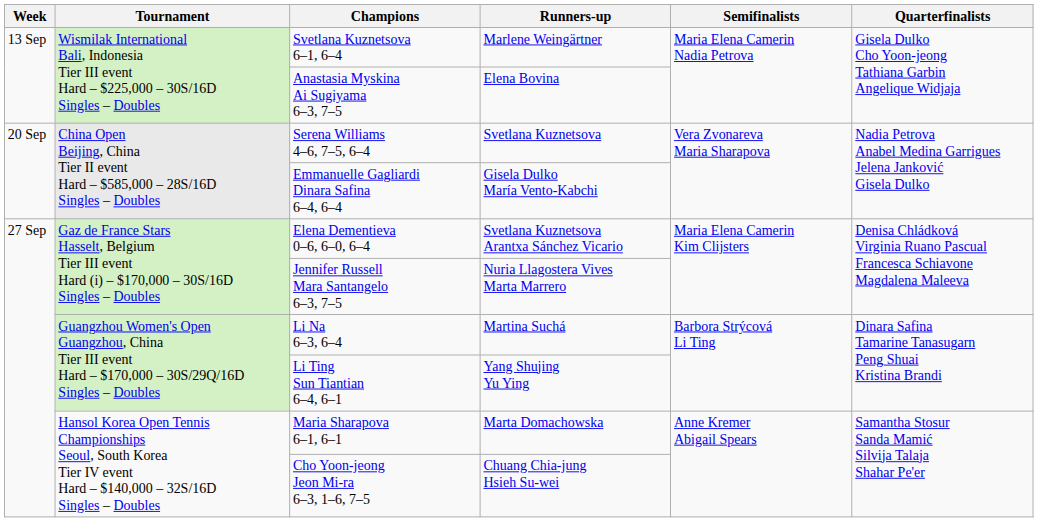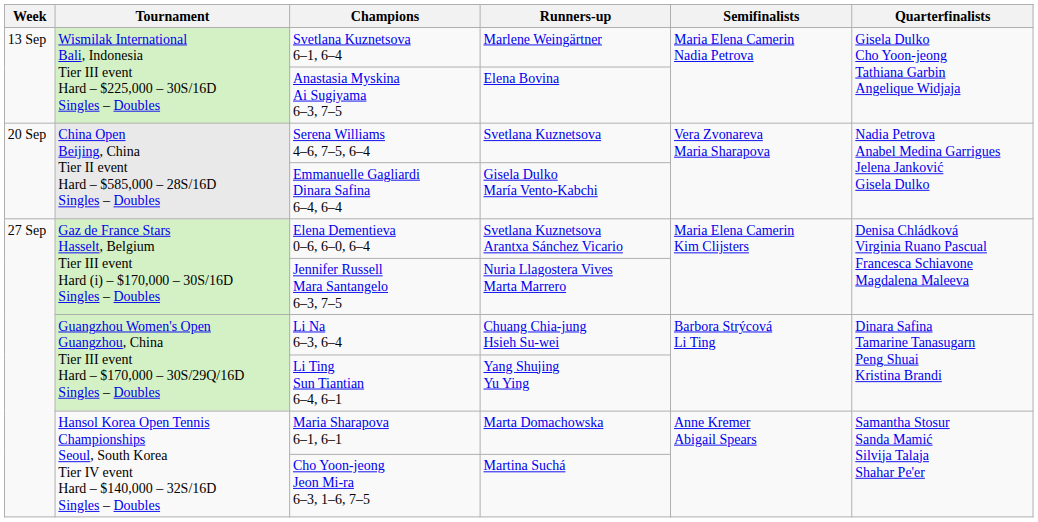(524, 326) Martina Suchá -> (535, 334) Chuang Chia-jung Hsieh Su-wei
(535, 474) Chuang Chia-jung Hsieh Su-wei -> (524, 466) Martina Suchá
